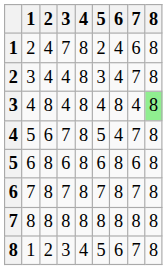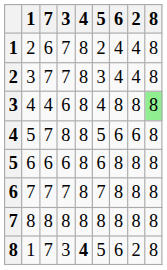columns swapped: (48, 18) <-> (136, 18)
(66, 76) 4 -> (66, 76) 7
(66, 105) 4 -> (66, 105) 6
(66, 134) 7 -> (66, 134) 8
(118, 134) 4 -> (118, 134) 6
(83, 250) normal -> (83, 250) bold
